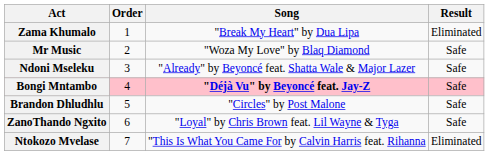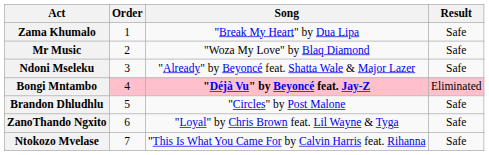(456, 31) Eliminated -> (456, 31) Safe
(456, 86) Safe -> (456, 86) Eliminated
(456, 141) Eliminated -> (456, 141) Safe
